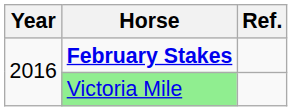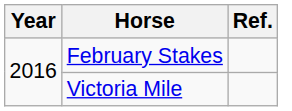(150, 55) bold -> (145, 55) normal
(124, 88) lightgreen background -> (124, 88) no background
